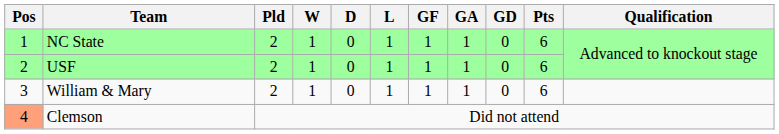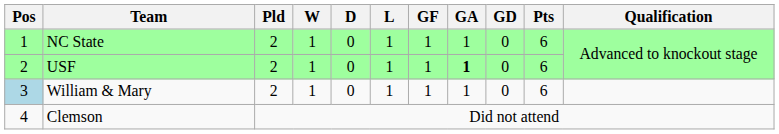(467, 66) normal -> (467, 66) bold
(24, 91) no background -> (24, 91) lightblue background
(24, 116) lightsalmon background -> (24, 116) no background
